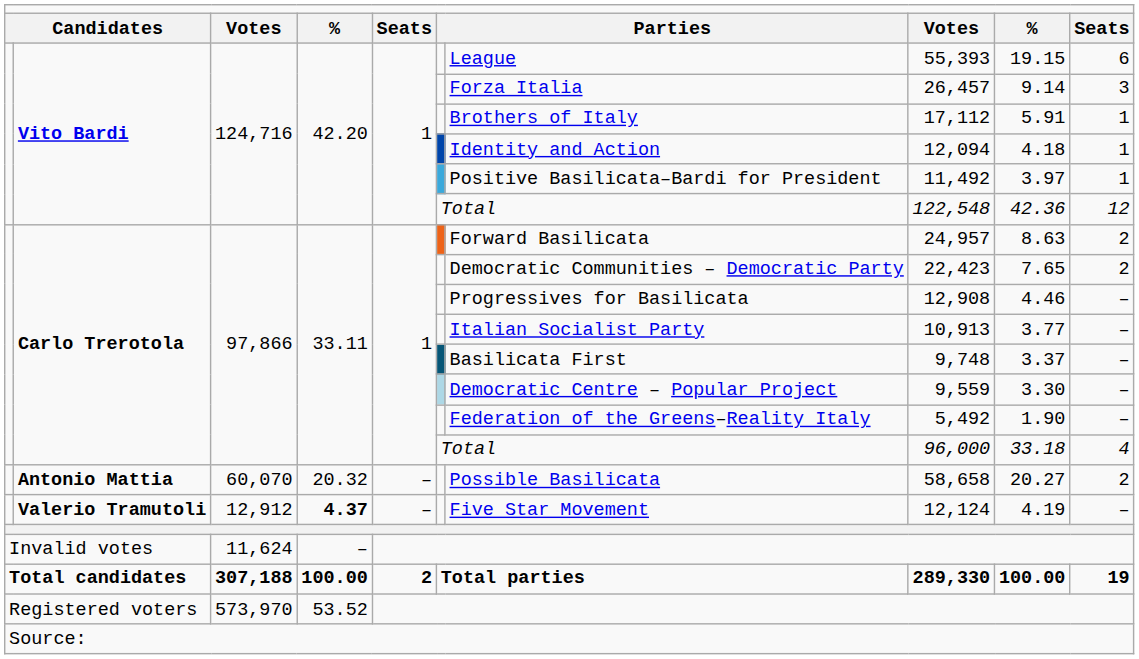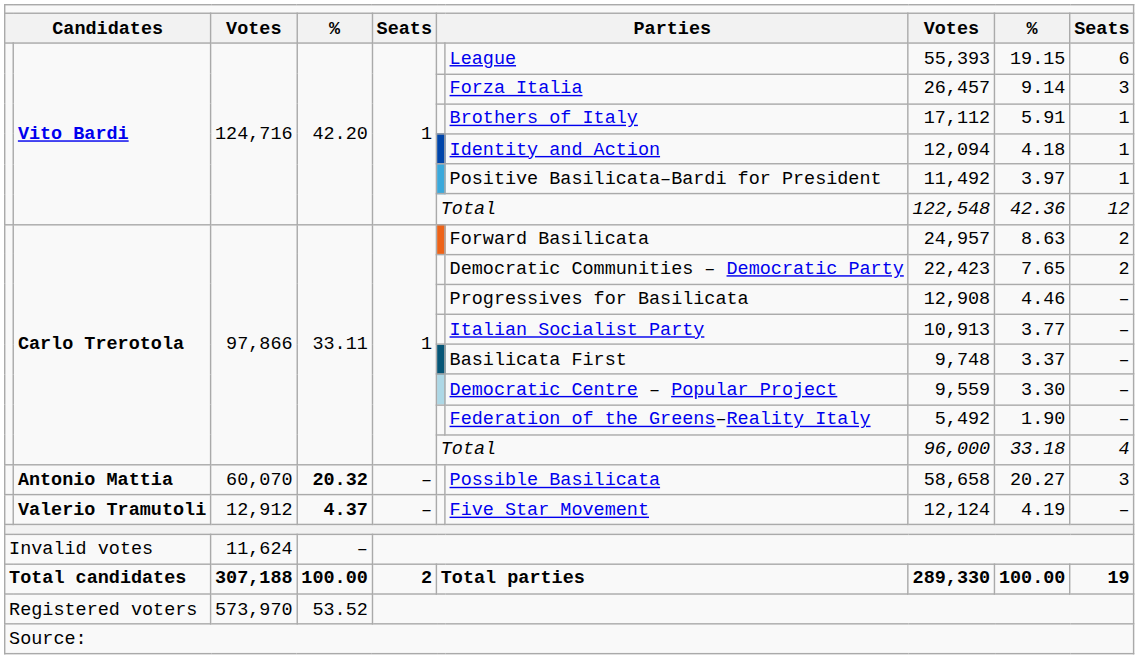(340, 480) normal -> (340, 480) bold
(1124, 480) 2 -> (1124, 480) 3
